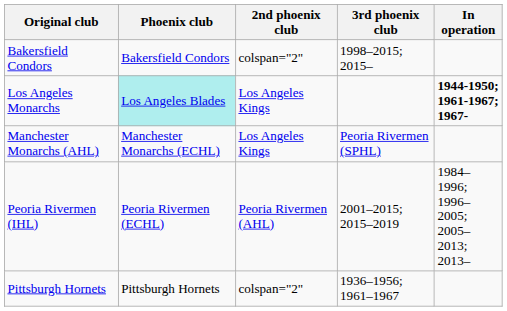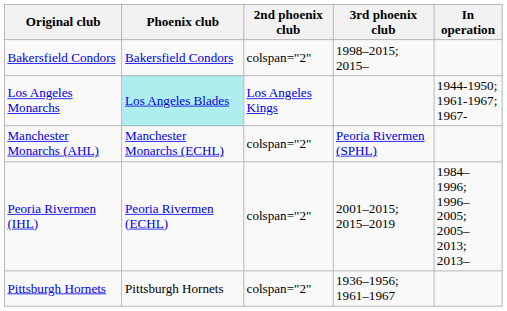(468, 100) bold -> (467, 100) normal
(271, 143) Los Angeles Kings -> (279, 143) colspan="2"
(283, 216) Peoria Rivermen (AHL) -> (279, 216) colspan="2"
